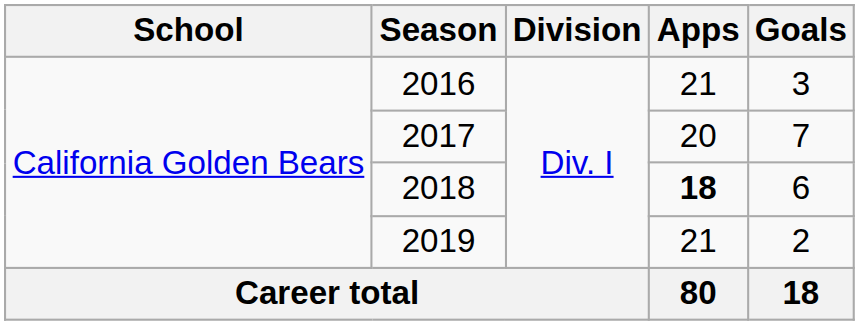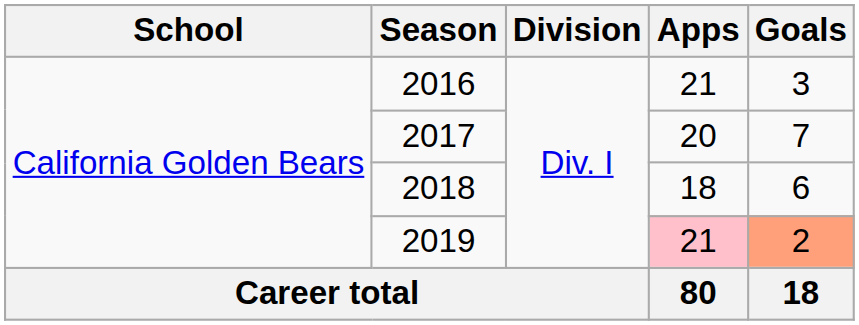(698, 188) bold -> (698, 188) normal
(698, 240) no background -> (698, 240) pink background
(801, 240) no background -> (801, 240) lightsalmon background
